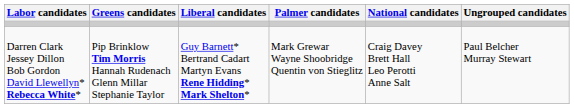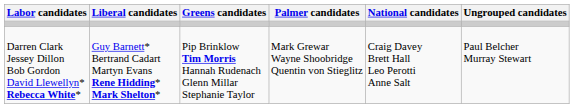columns swapped: (223, 13) <-> (134, 13)
